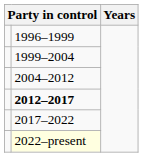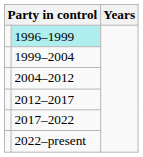(44, 36) no background -> (44, 36) paleturquoise background
(44, 99) bold -> (44, 99) normal
(50, 141) lightyellow background -> (50, 141) no background
